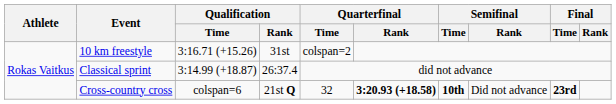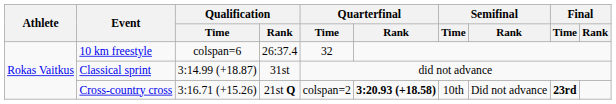(217, 51) 3:16.71 (+15.26) -> (217, 51) colspan=6
(280, 51) 31st -> (280, 51) 26:37.4
(327, 51) colspan=2 -> (327, 51) 32
(280, 71) 26:37.4 -> (280, 71) 31st
(217, 90) colspan=6 -> (217, 90) 3:16.71 (+15.26)
(327, 90) 32 -> (327, 90) colspan=2
(453, 90) bold -> (453, 90) normal
